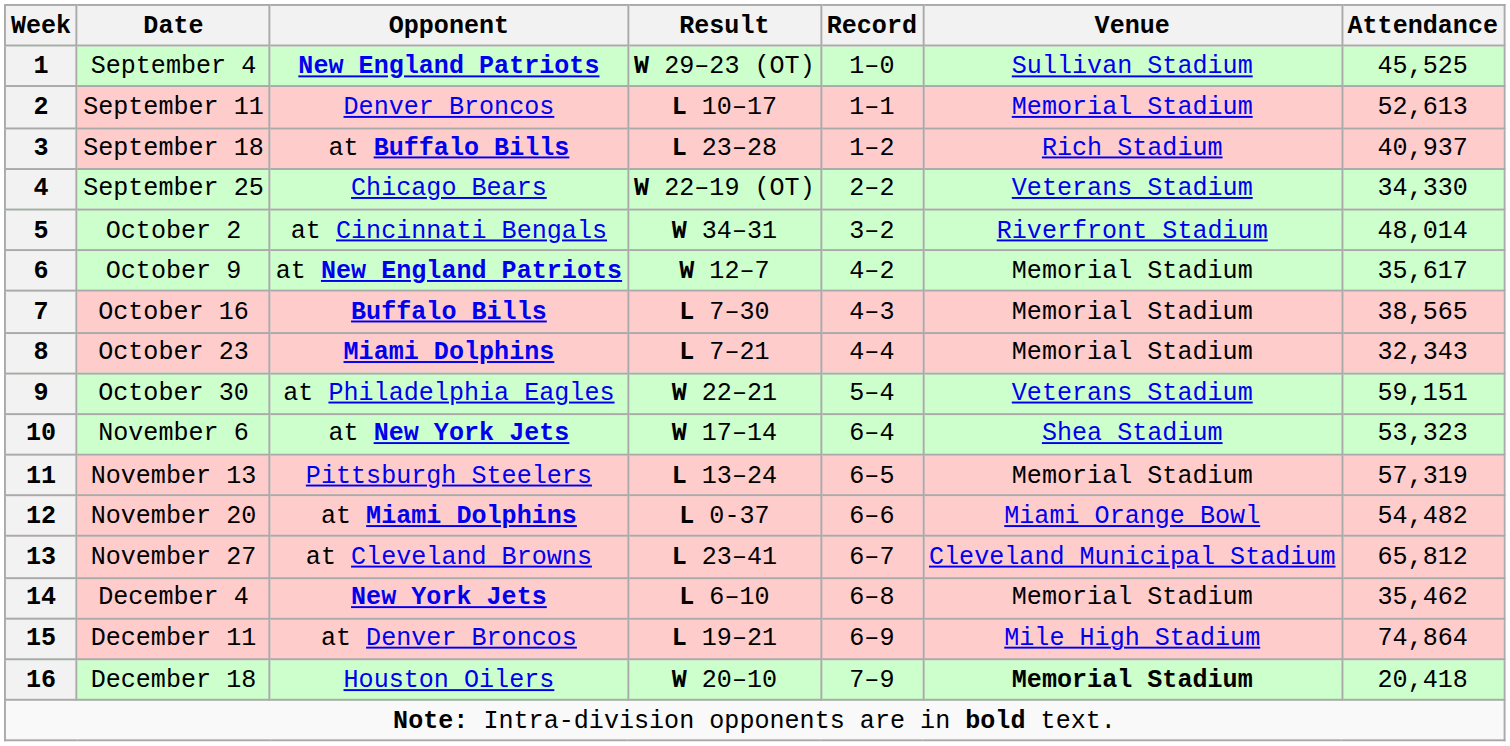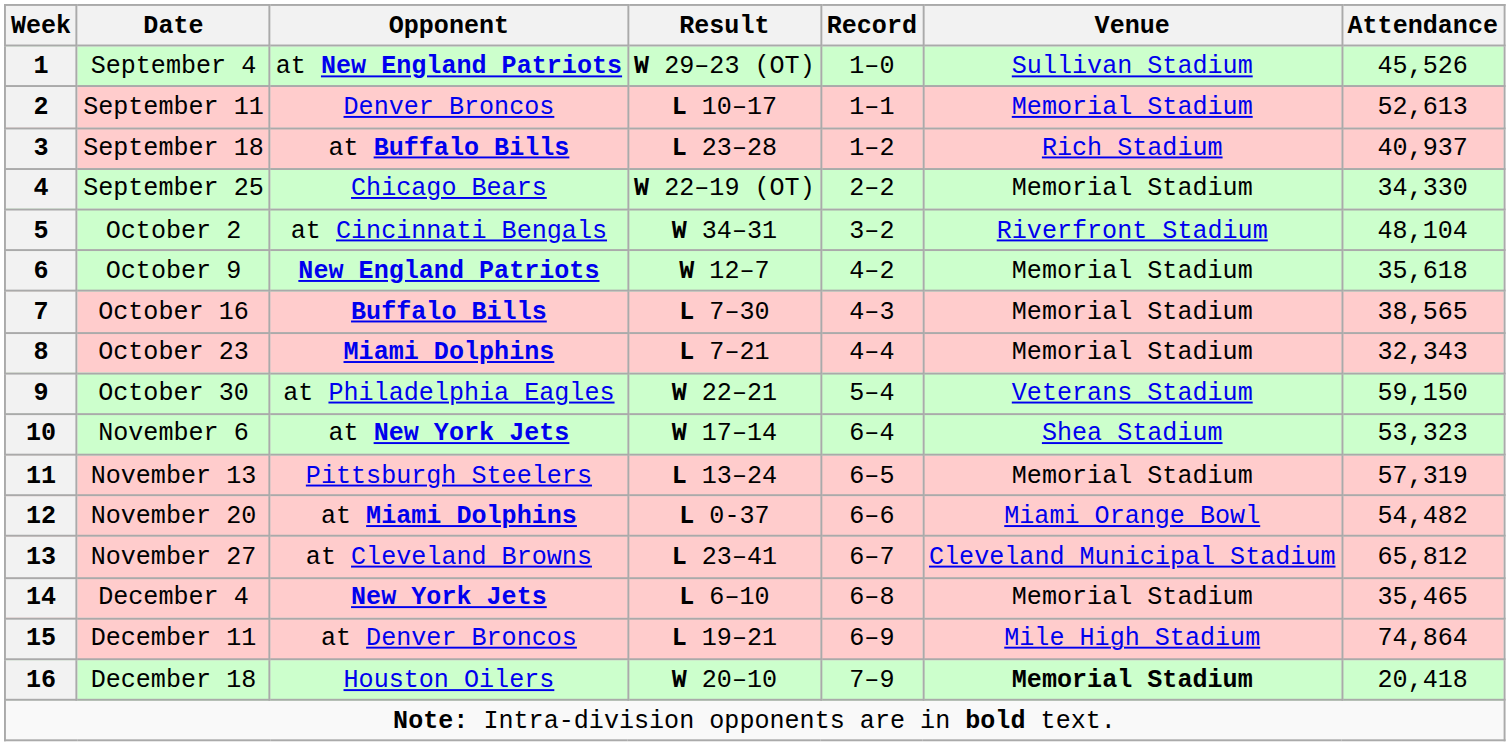(449, 66) New England Patriots -> (449, 66) at New England Patriots
(1423, 66) 45,525 -> (1423, 66) 45,526
(1132, 189) Veterans Stadium -> (1132, 189) Memorial Stadium
(1423, 230) 48,014 -> (1423, 230) 48,104
(449, 271) at New England Patriots -> (449, 271) New England Patriots
(1423, 271) 35,617 -> (1423, 271) 35,618
(1423, 393) 59,151 -> (1423, 393) 59,150
(1423, 598) 35,462 -> (1423, 598) 35,465
